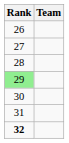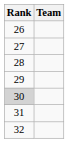(19, 79) lightgreen background -> (19, 79) no background
(19, 96) no background -> (19, 96) lightgrey background
(19, 130) bold -> (19, 130) normal
